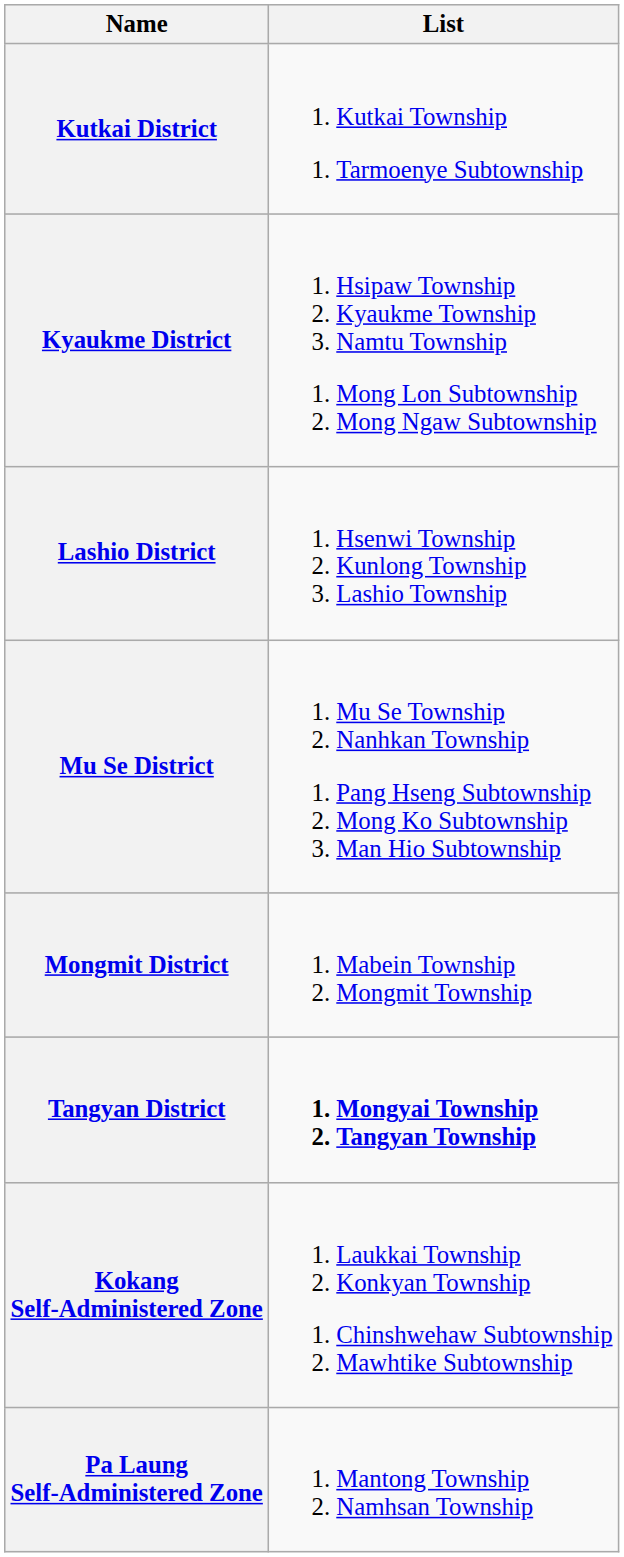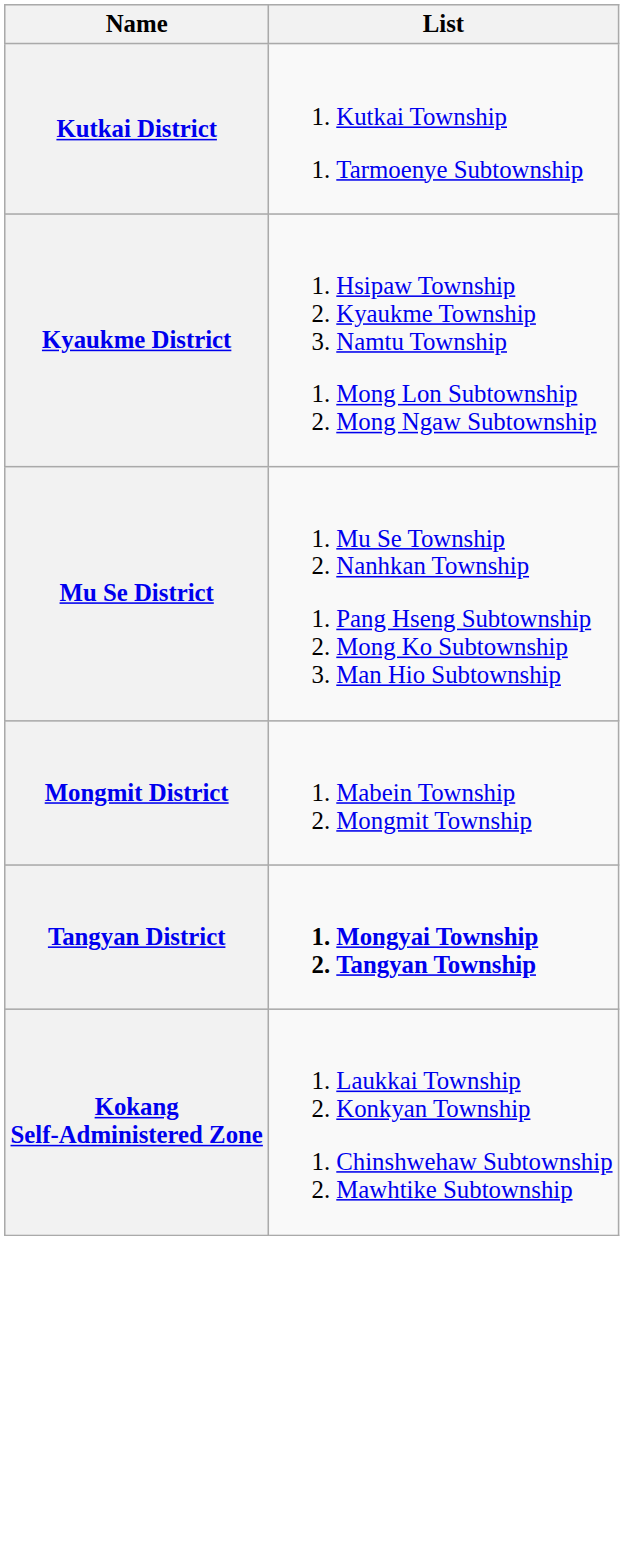- row: (137, 552)
- row: (137, 1479)
